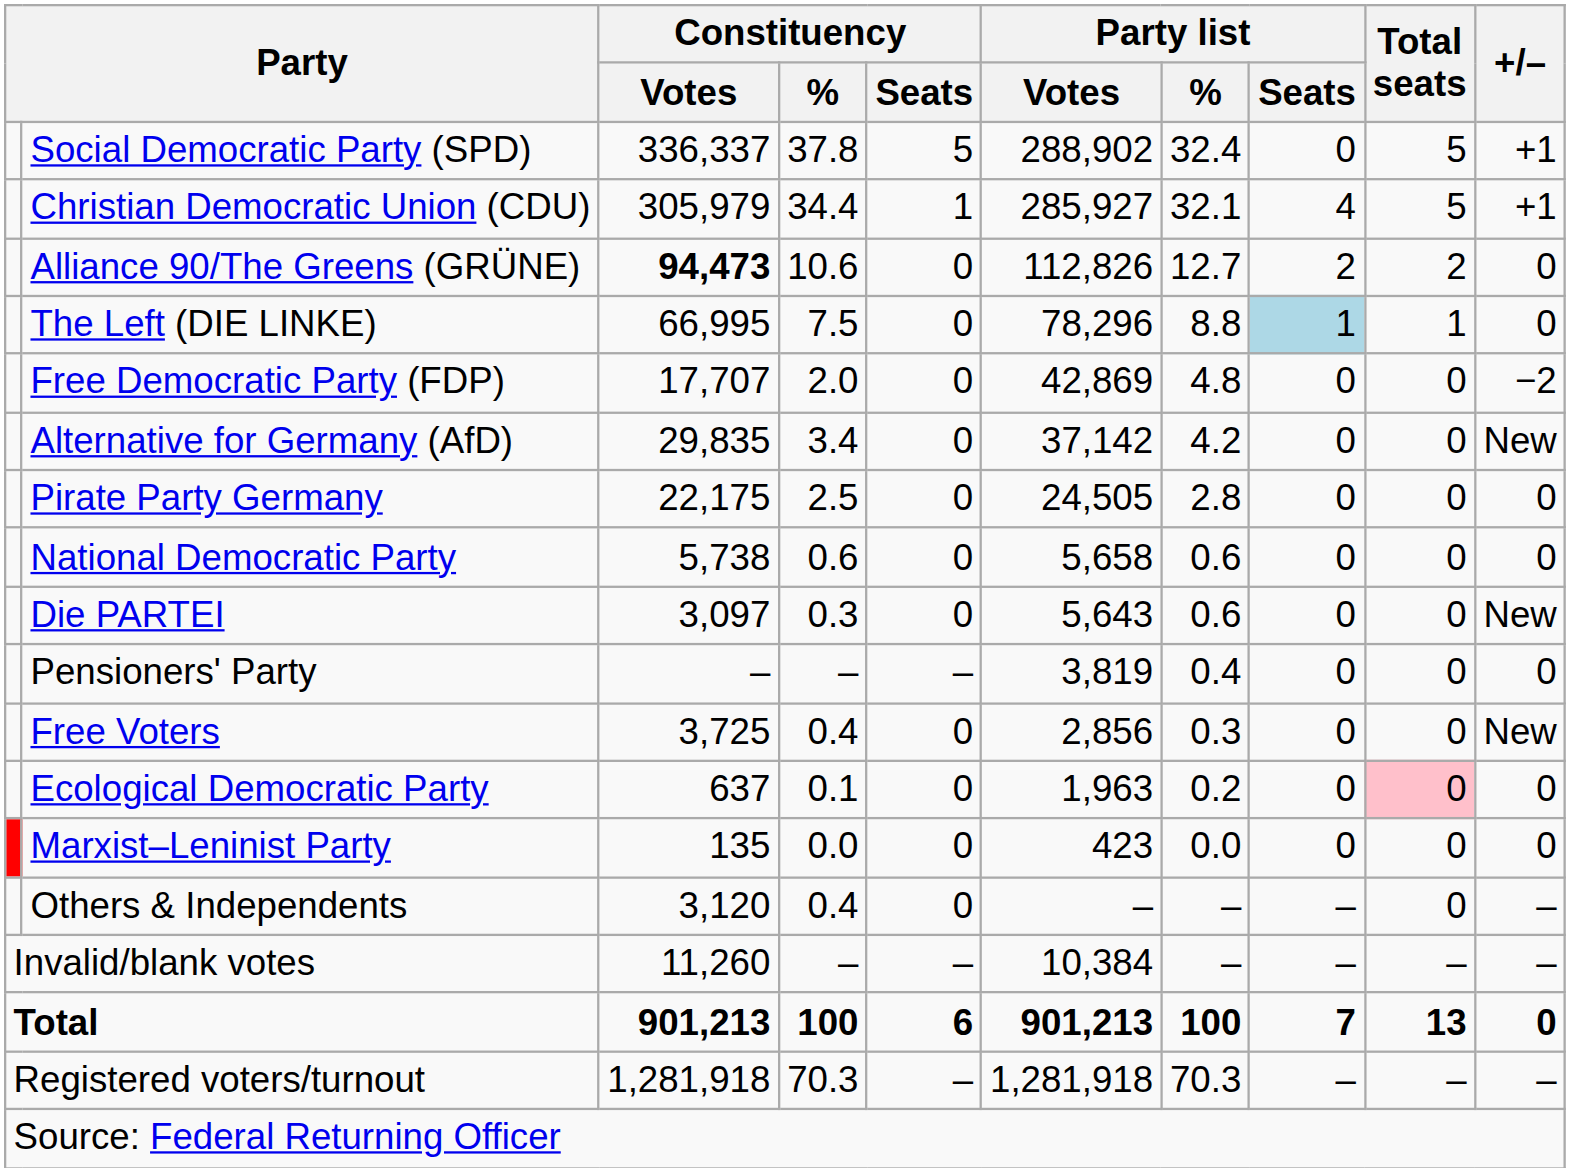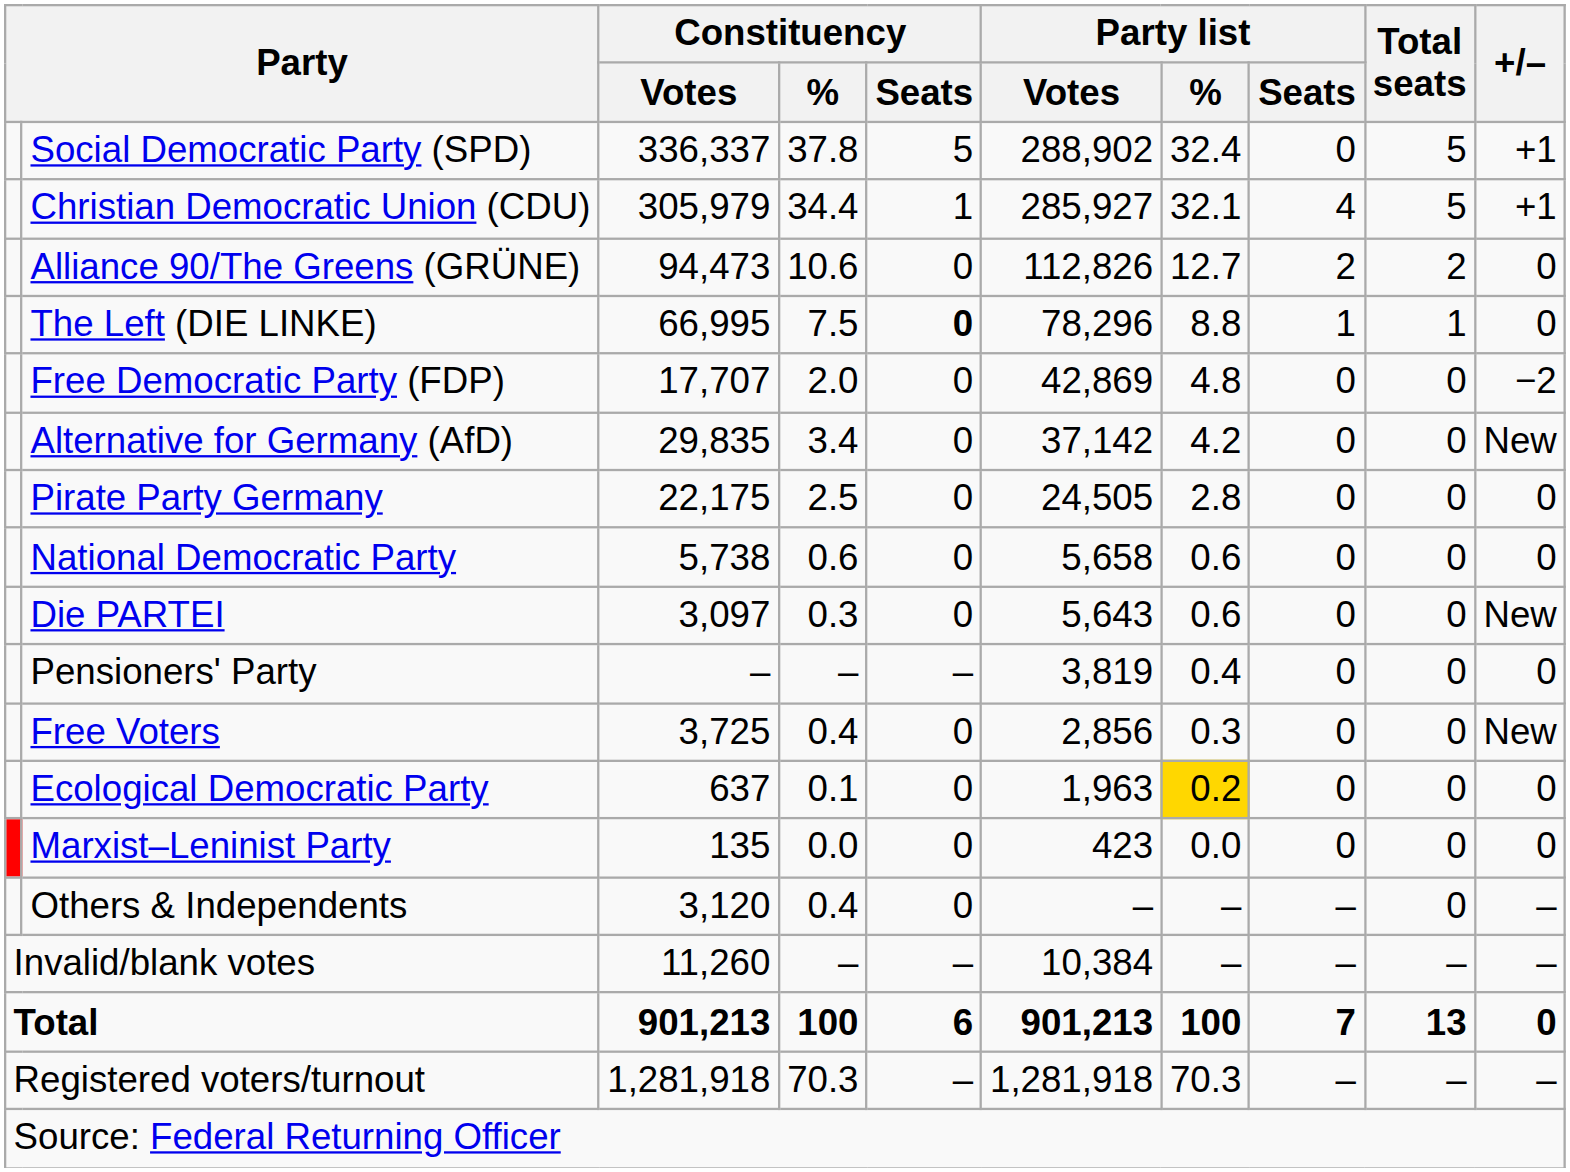(714, 265) bold -> (714, 265) normal
(963, 324) normal -> (963, 324) bold
(1346, 324) lightblue background -> (1346, 324) no background
(1216, 788) no background -> (1216, 788) gold background
(1456, 788) pink background -> (1456, 788) no background
